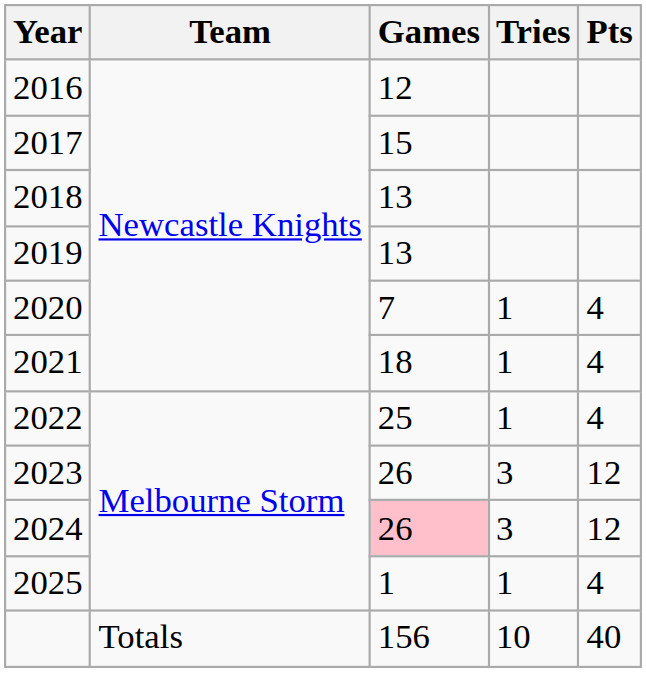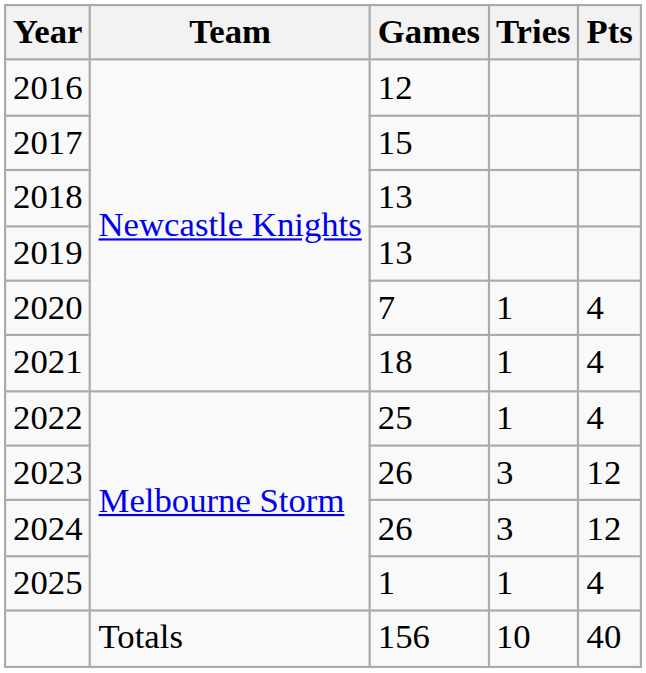(395, 527) pink background -> (395, 527) no background
